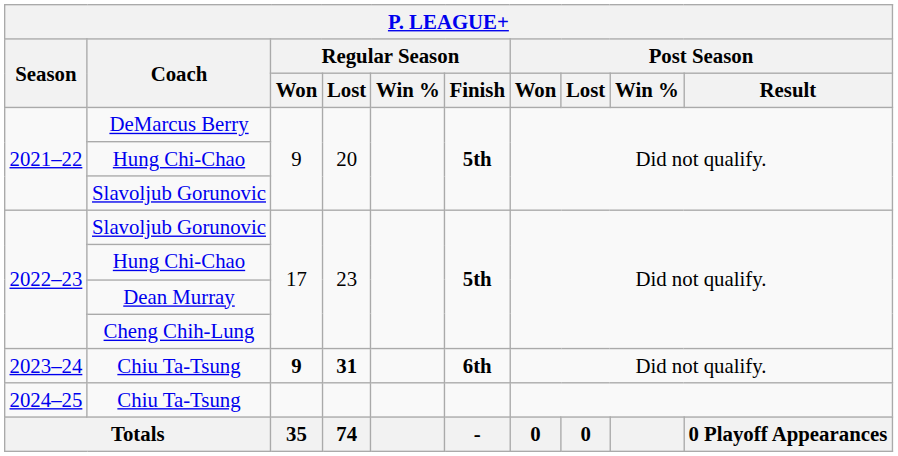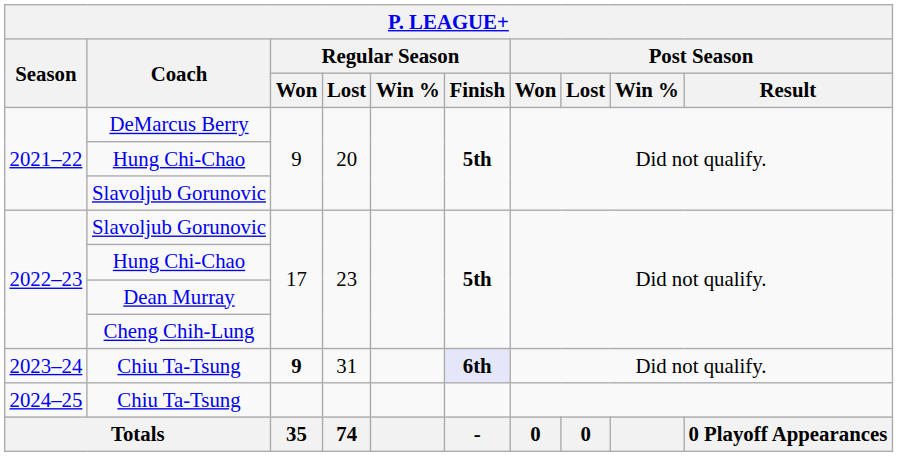(347, 365) bold -> (347, 365) normal
(477, 365) no background -> (477, 365) lavender background
